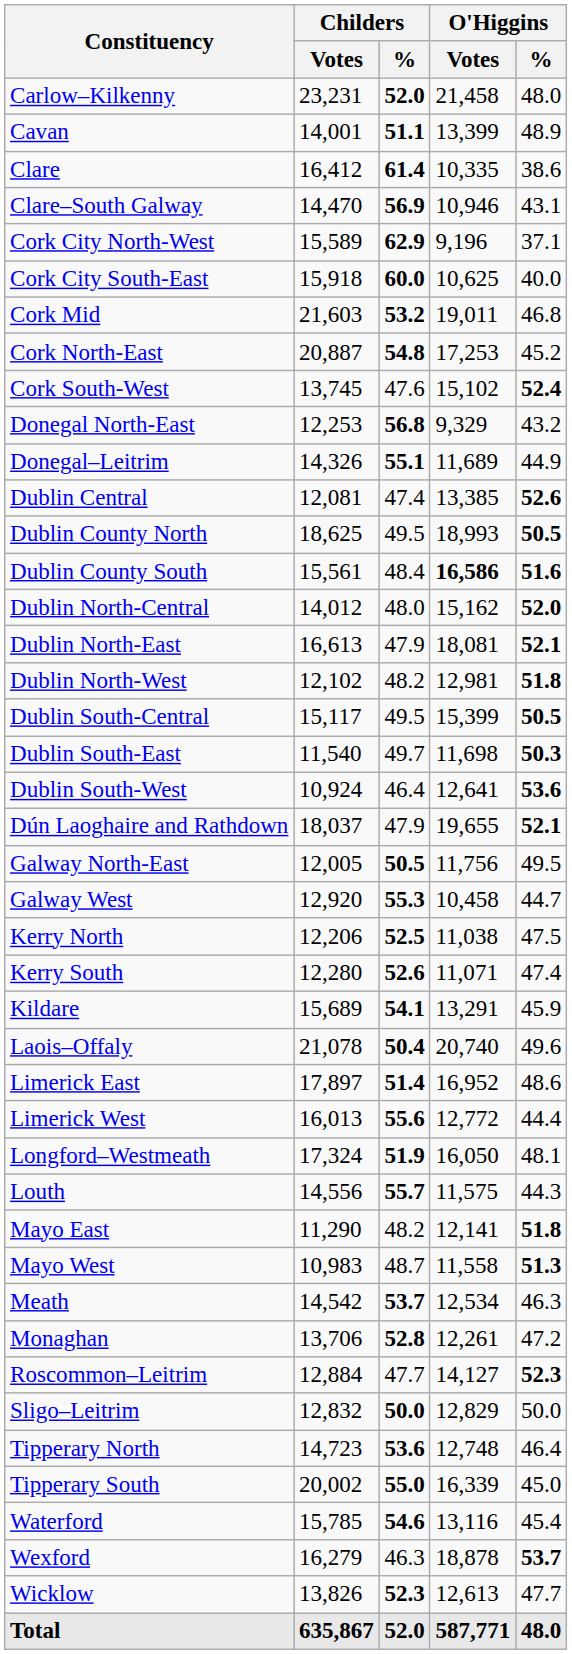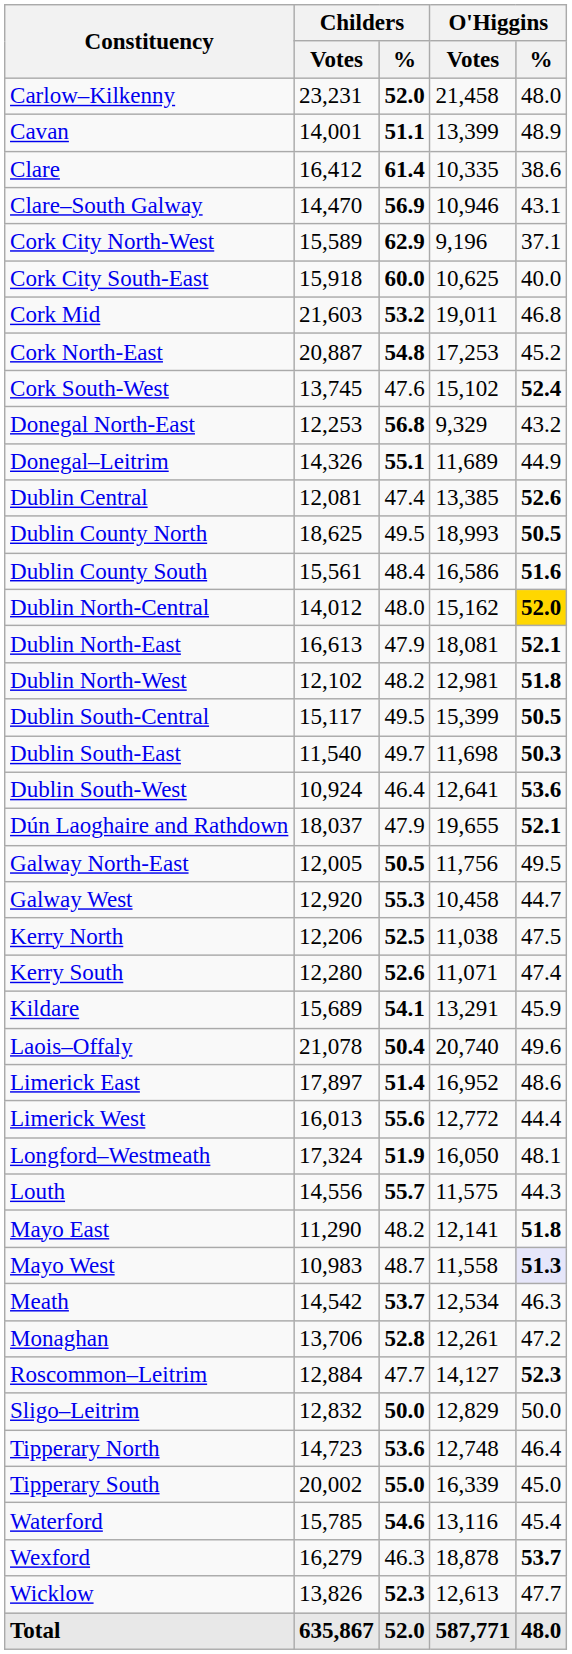(467, 570) bold -> (467, 570) normal
(541, 607) no background -> (541, 607) gold background
(541, 1265) no background -> (541, 1265) lavender background
